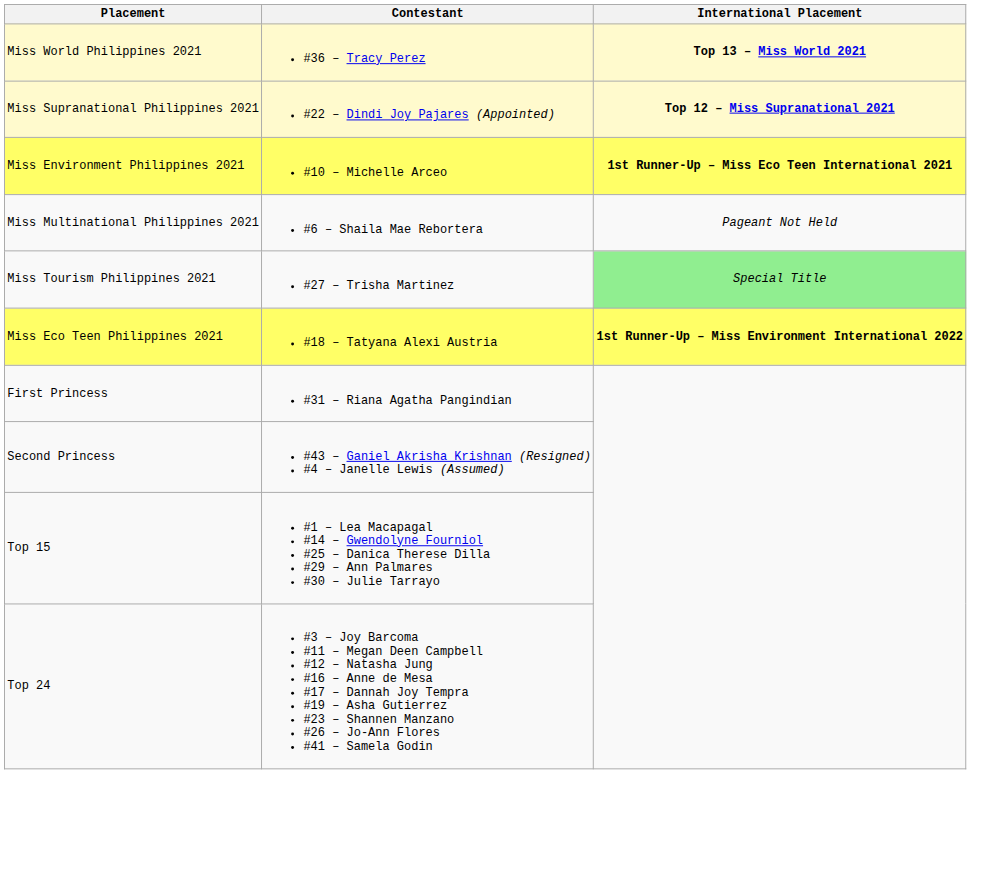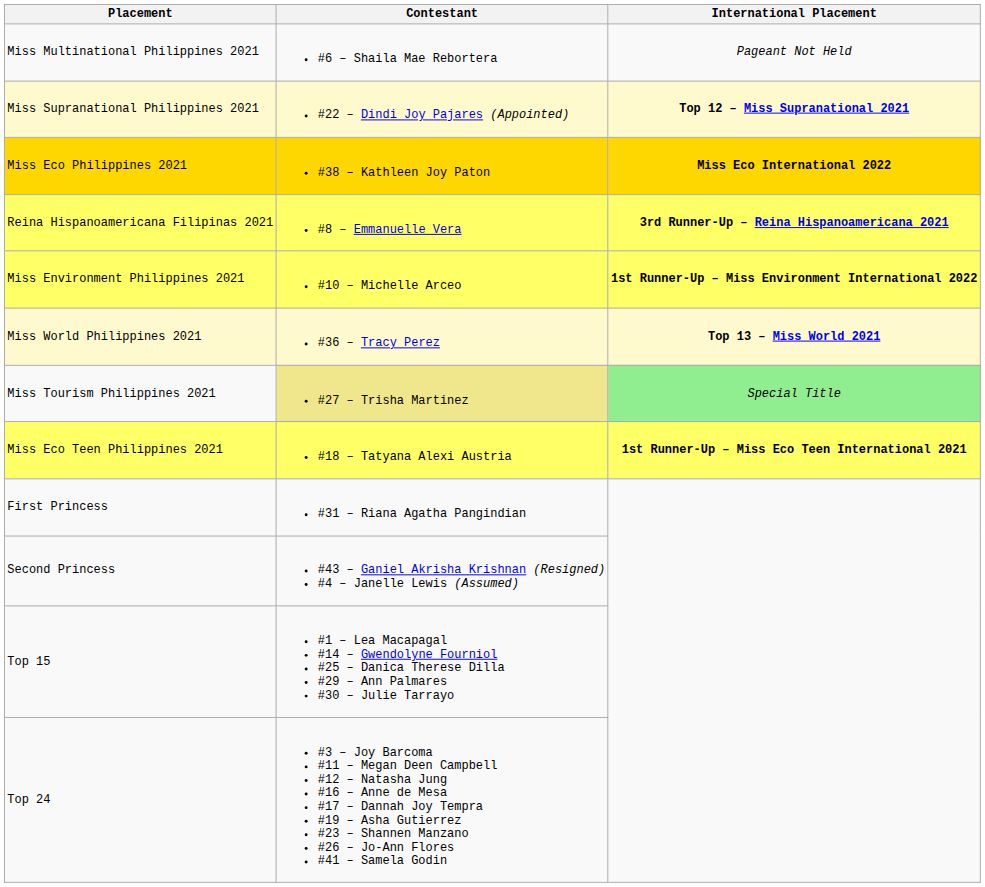rows swapped: (104, 53) <-> (133, 223)
+ row: (97, 166)
+ row: (140, 223)
(780, 166) 1st Runner-Up – Miss Eco Teen International 2021 -> (794, 280) 1st Runner-Up – Miss Environment International 2022
(428, 287) no background -> (442, 401) khaki background
(780, 337) 1st Runner-Up – Miss Environment International 2022 -> (794, 451) 1st Runner-Up – Miss Eco Teen International 2021
